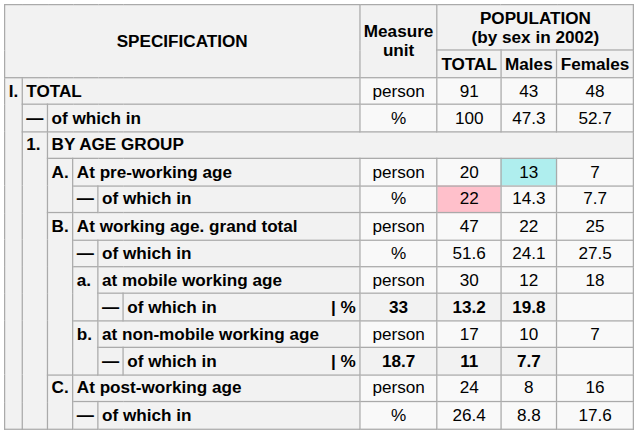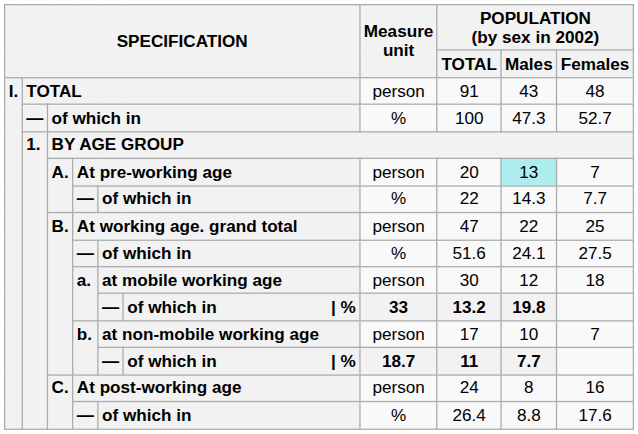(469, 199) pink background -> (469, 199) no background
